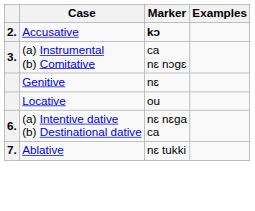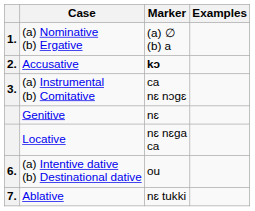+ row: (60, 39)
(154, 100) ou -> (167, 139) nɛ nɛɡa ca
(167, 126) nɛ nɛɡa ca -> (154, 171) ou
